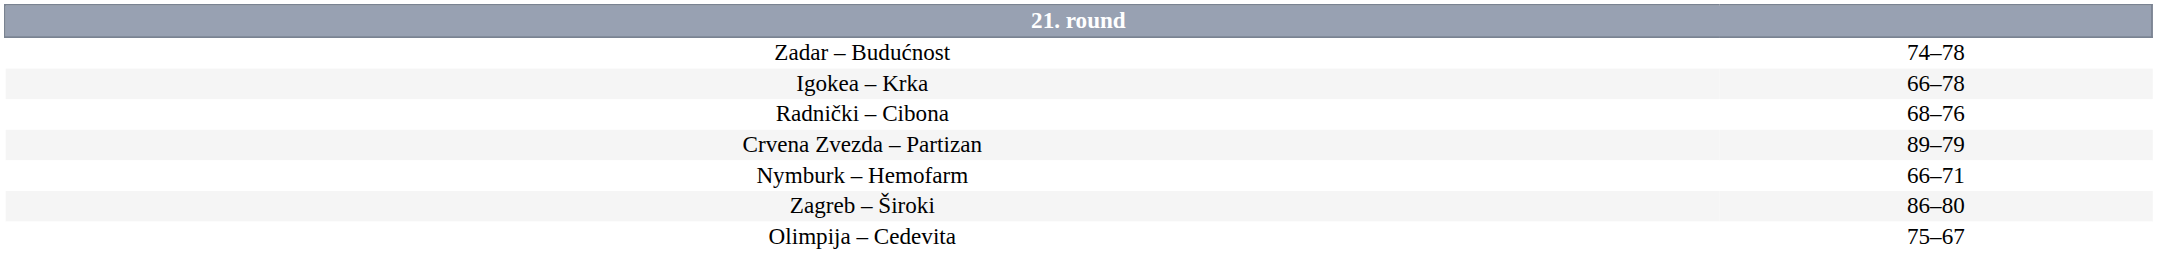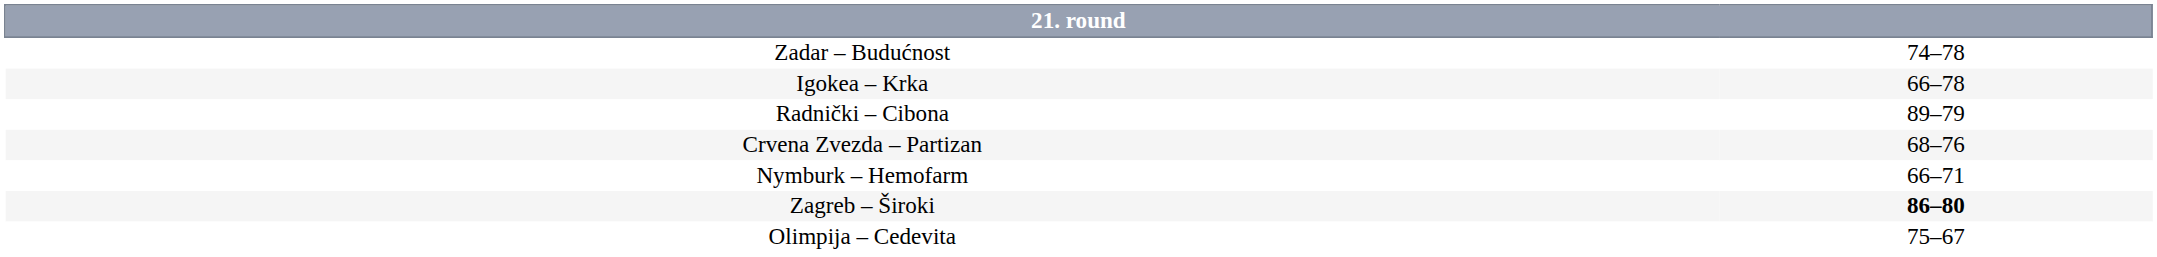(1936, 114) 68–76 -> (1936, 114) 89–79
(1936, 144) 89–79 -> (1936, 144) 68–76
(1936, 205) normal -> (1936, 205) bold
